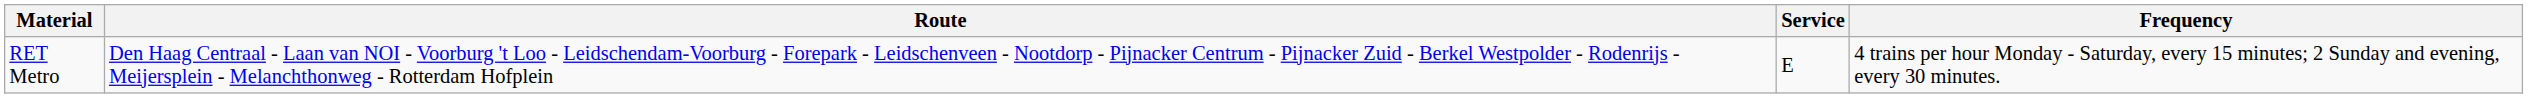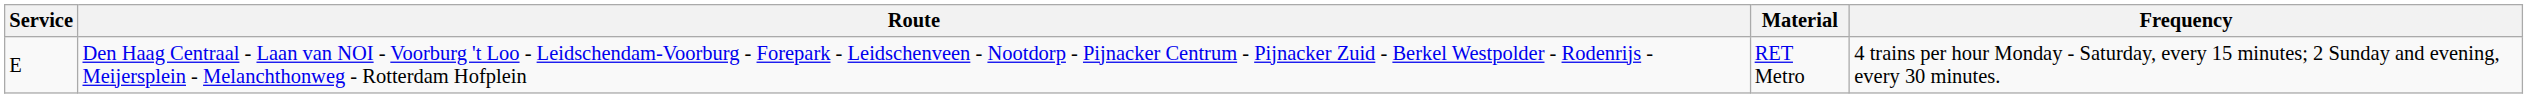columns swapped: (1813, 20) <-> (54, 20)
